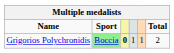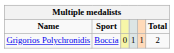(106, 41) lightgreen background -> (106, 41) no background
(125, 41) bold -> (125, 41) normal
